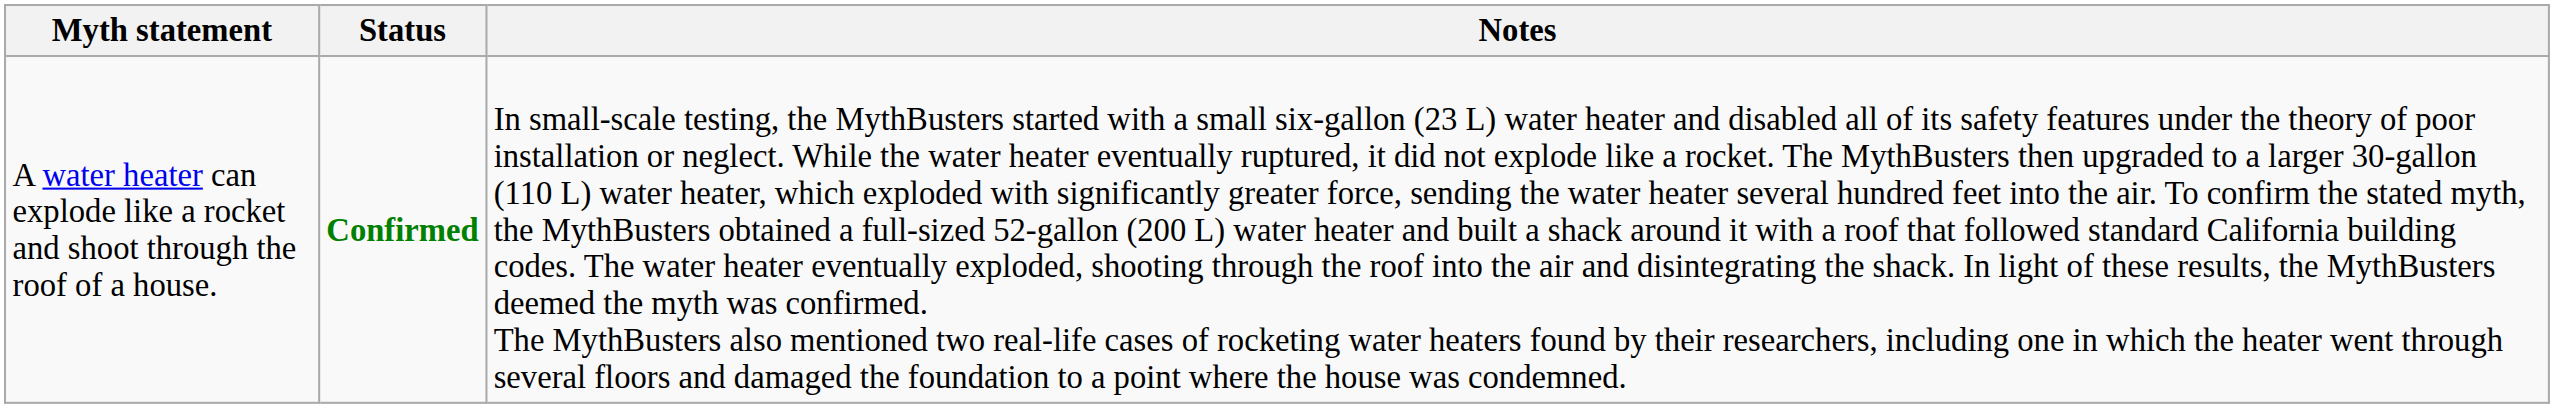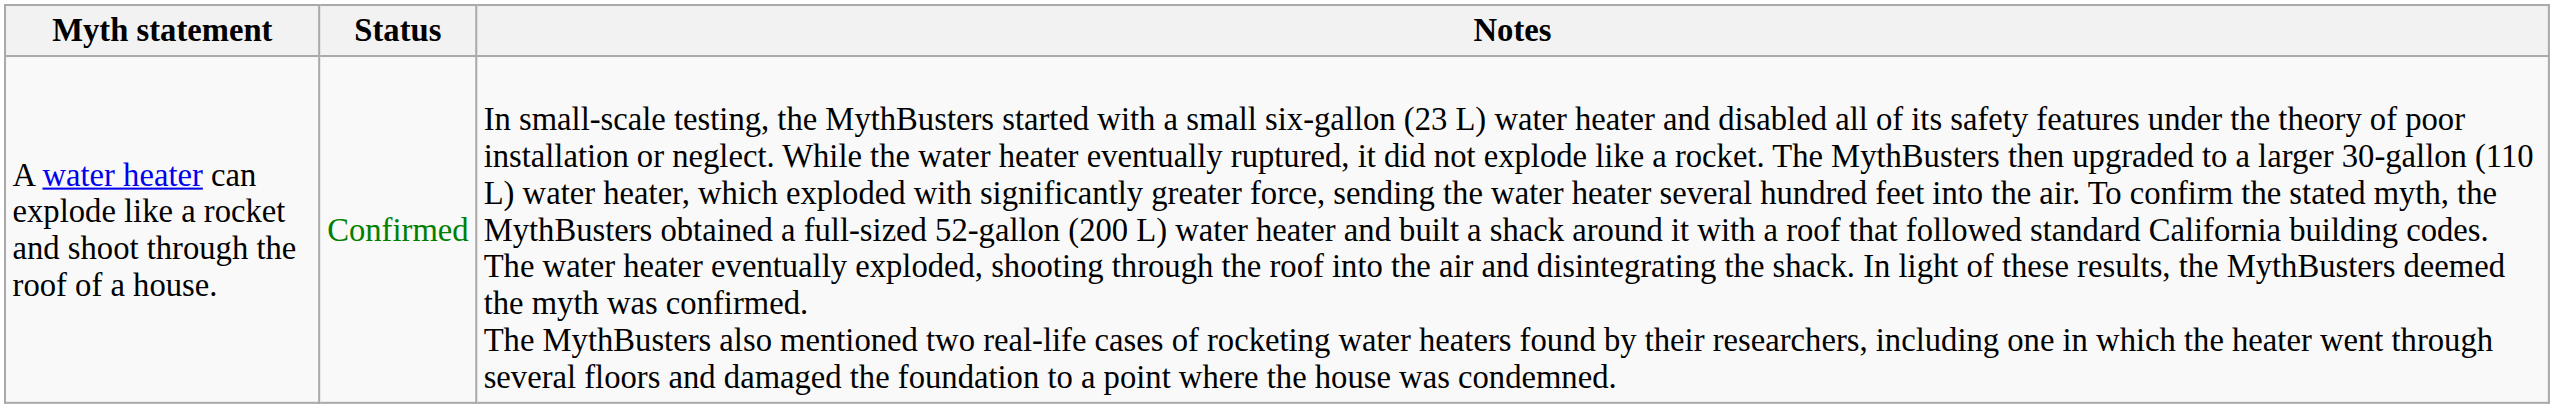(402, 229) bold -> (398, 229) normal
